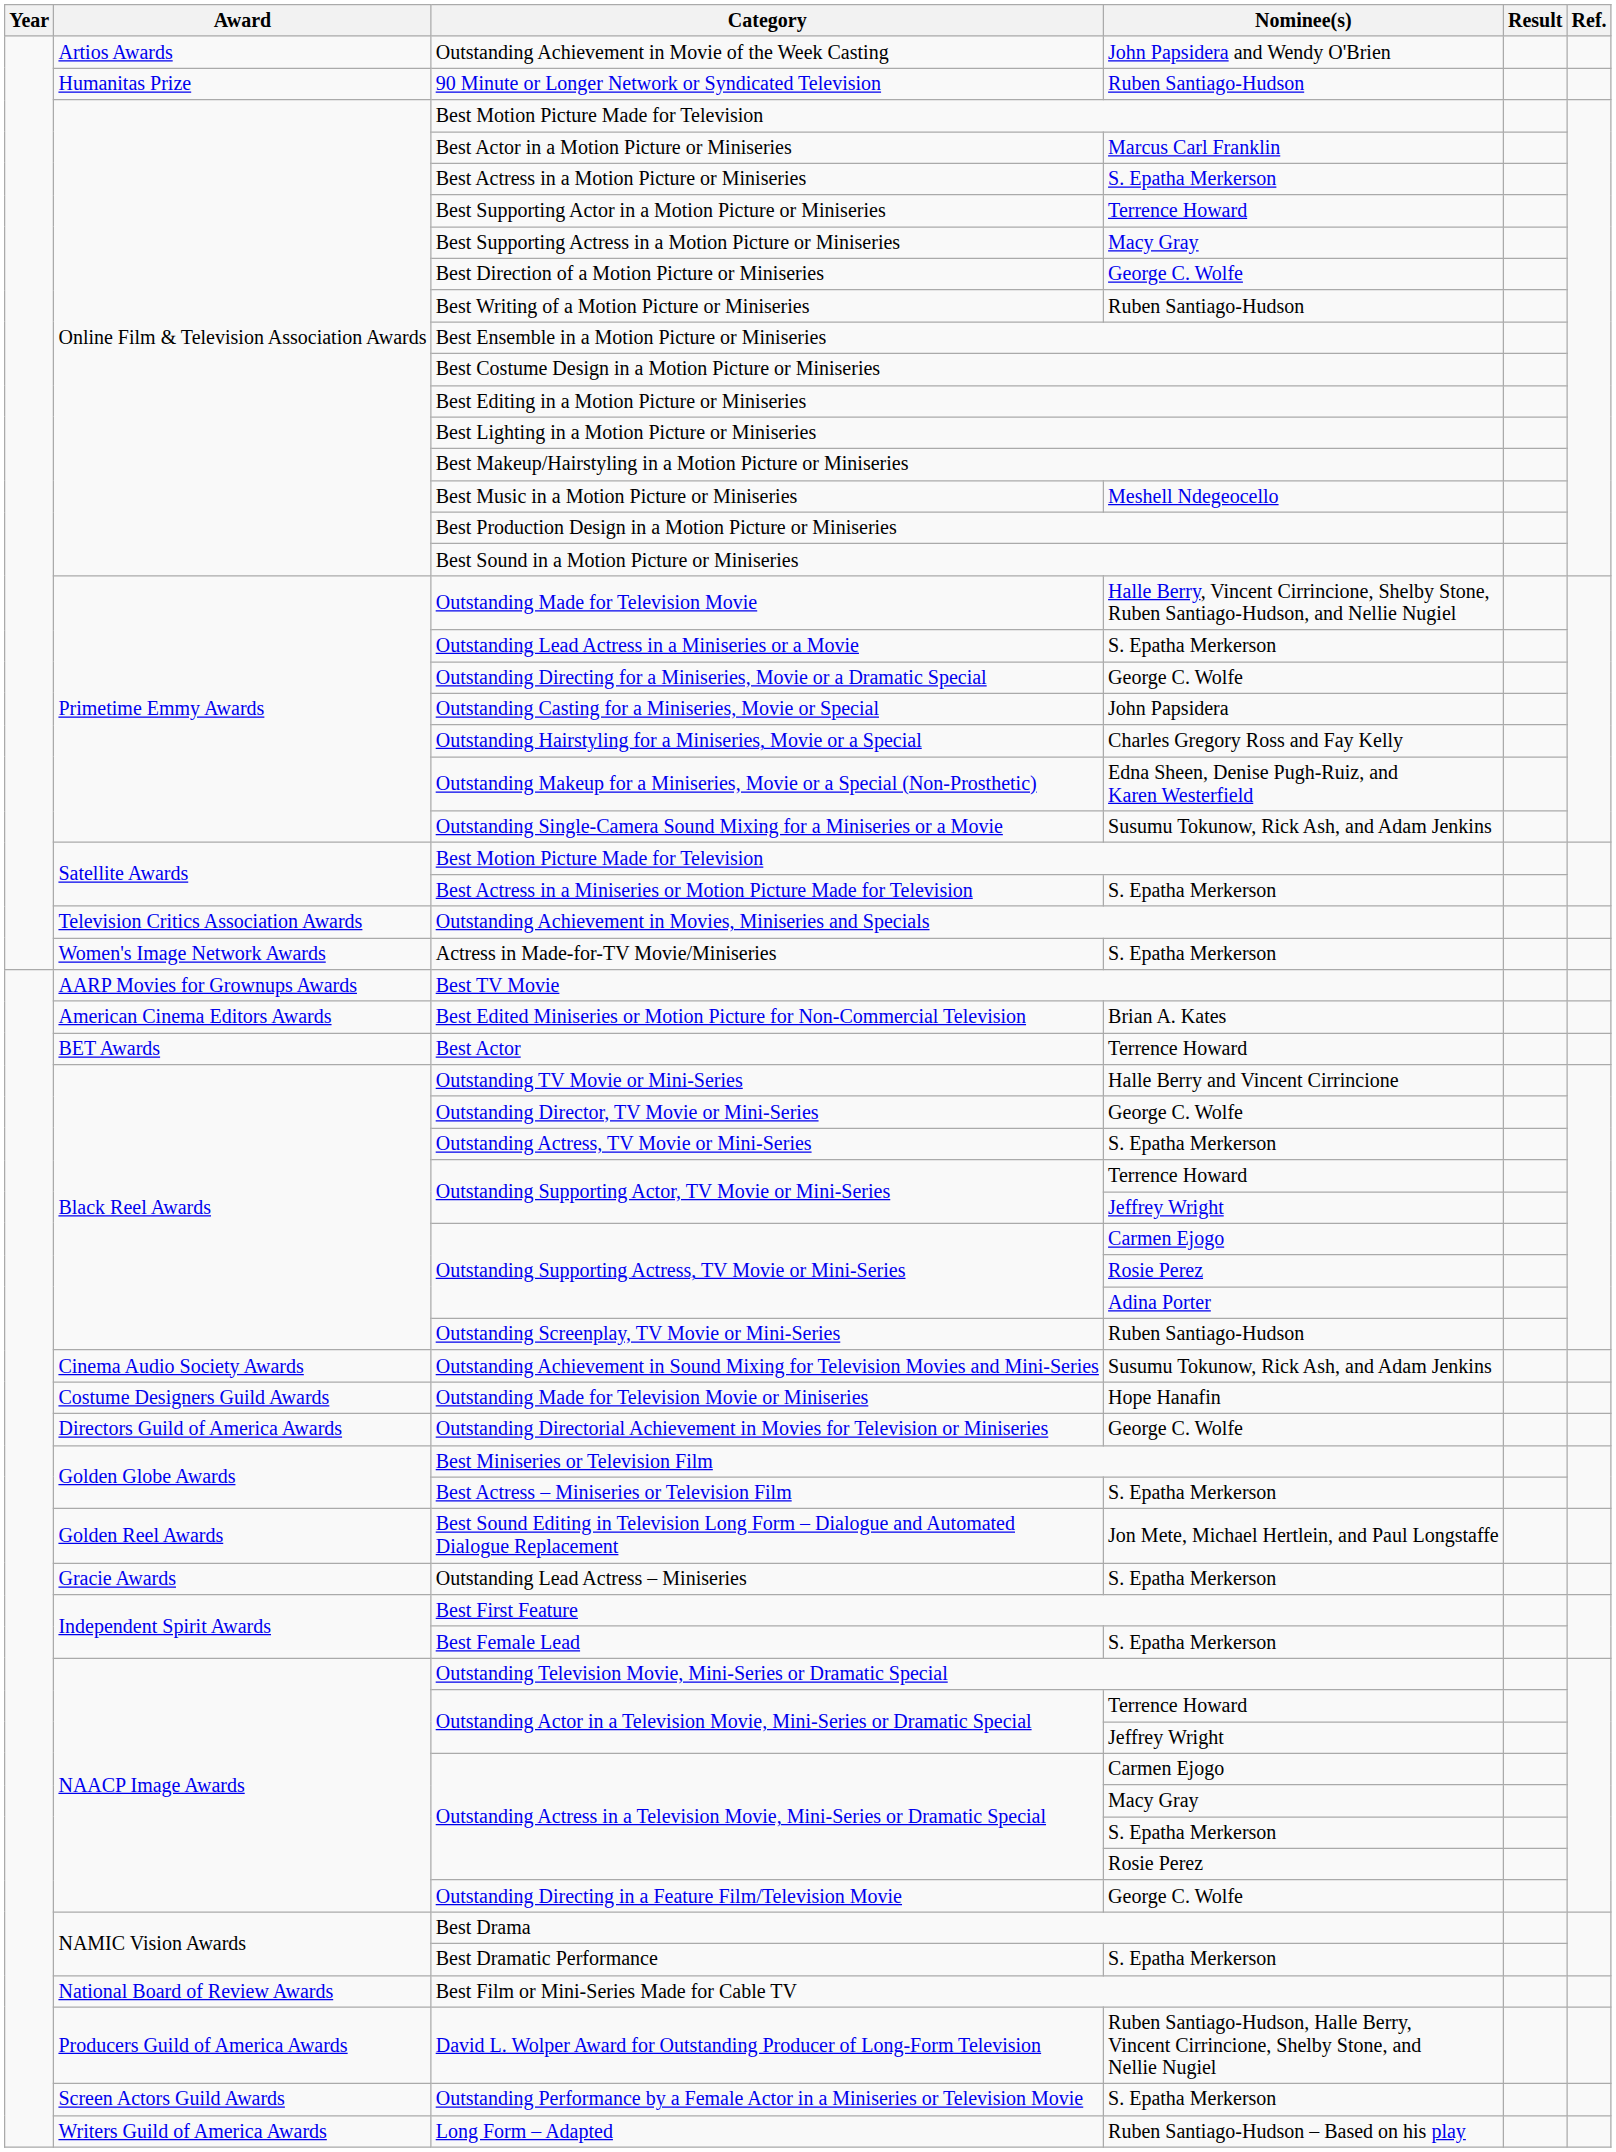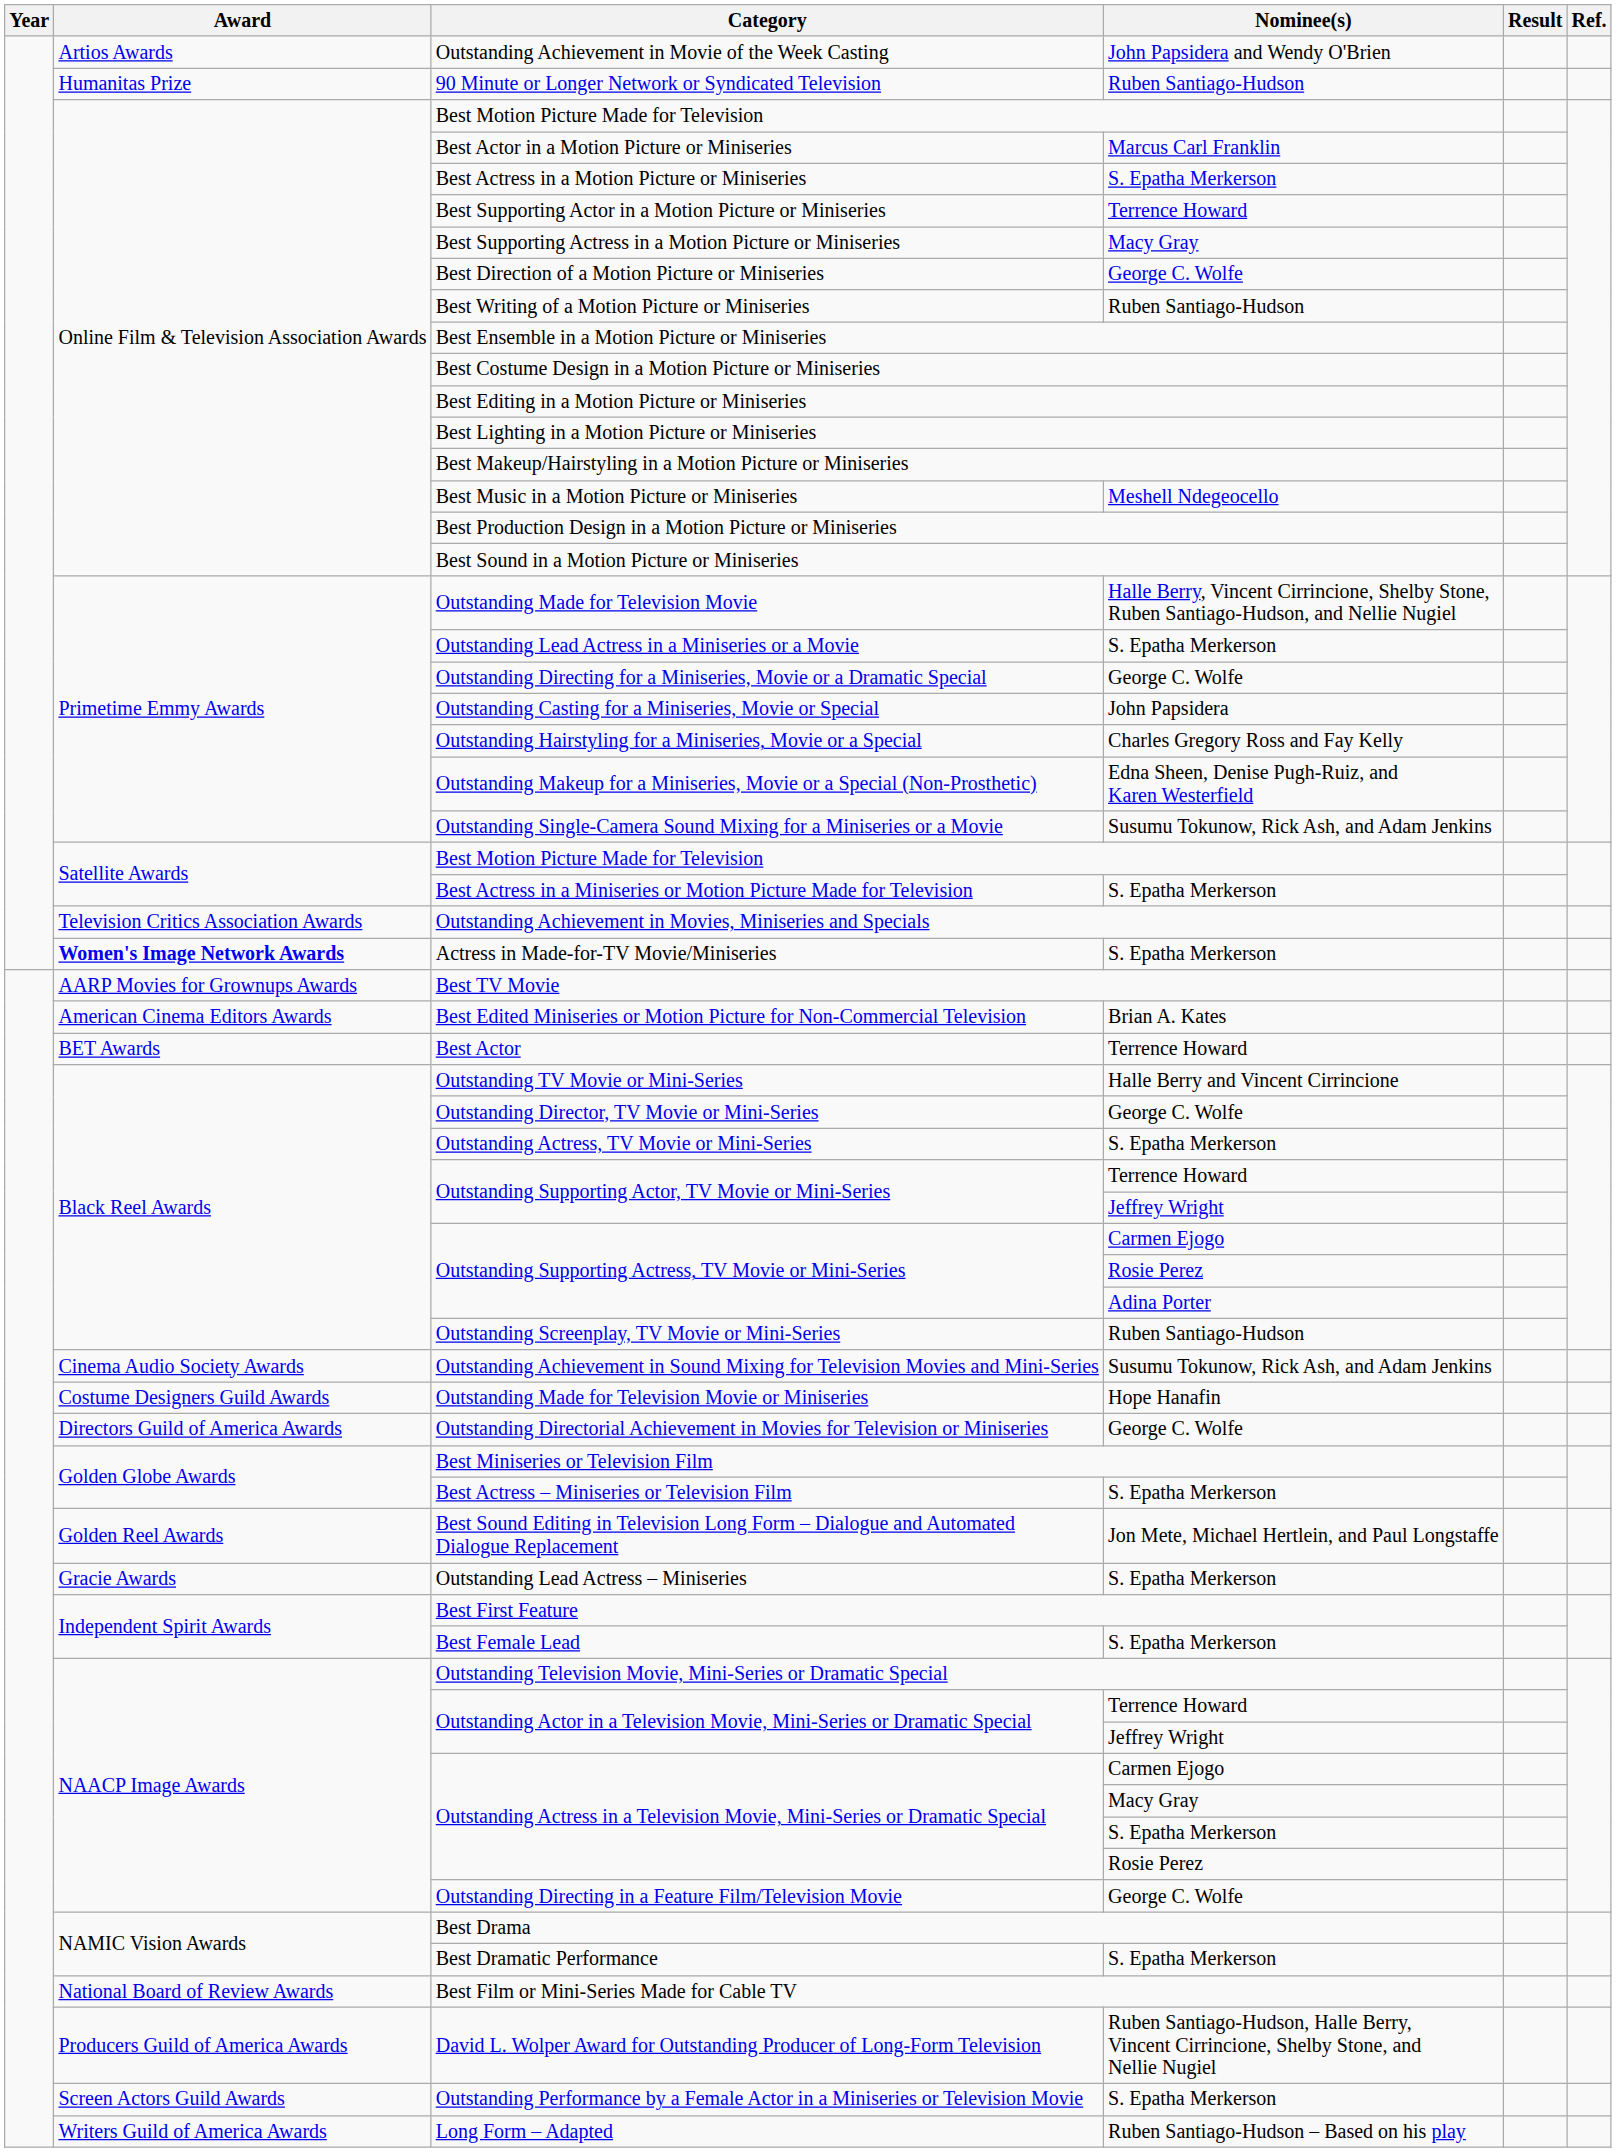(192, 953) normal -> (201, 953) bold
